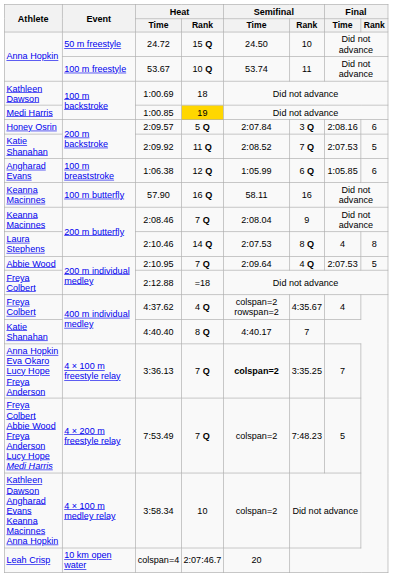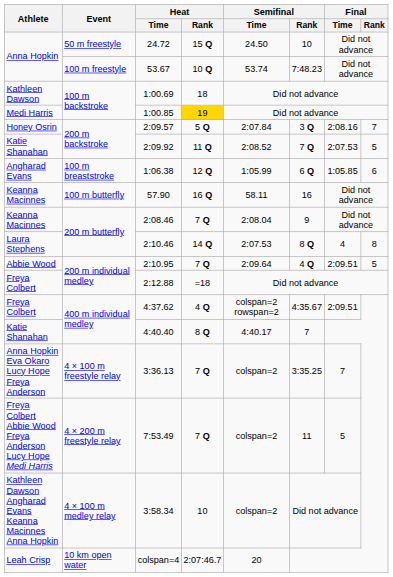(307, 69) 11 -> (307, 69) 7:48.23
(374, 127) 6 -> (374, 127) 7
(343, 264) 2:07.53 -> (343, 264) 2:09.51
(343, 307) 4 -> (343, 307) 2:09.51
(256, 371) bold -> (256, 371) normal
(307, 436) 7:48.23 -> (307, 436) 11
